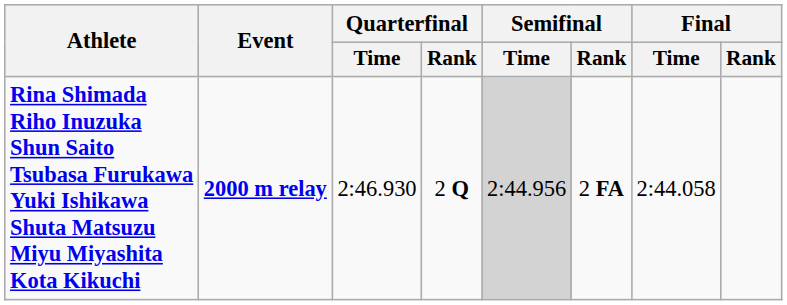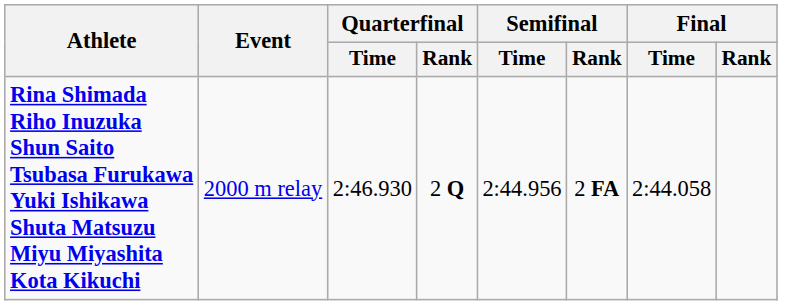(265, 188) bold -> (263, 188) normal
(527, 188) lightgrey background -> (522, 188) no background
